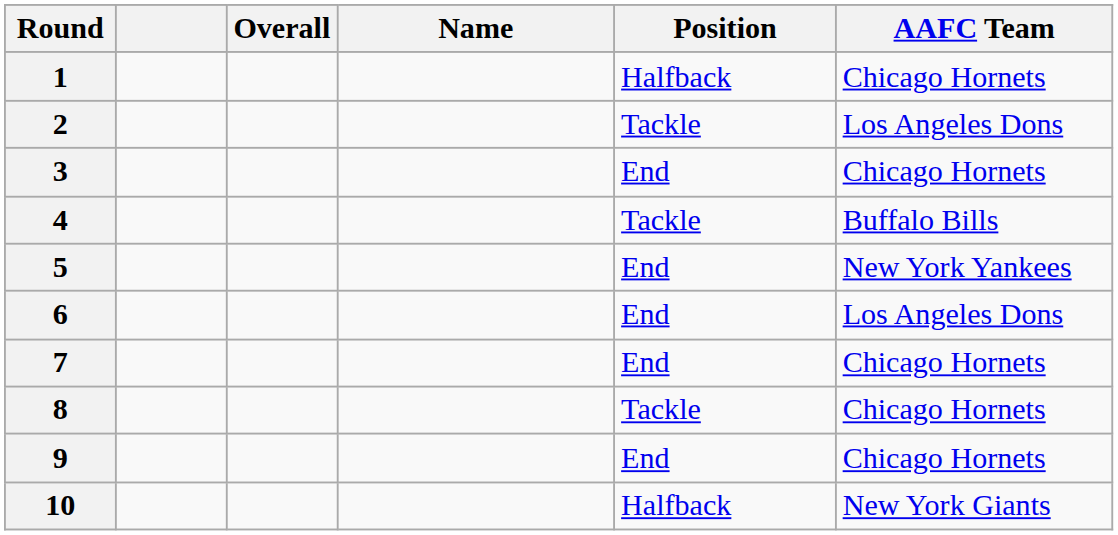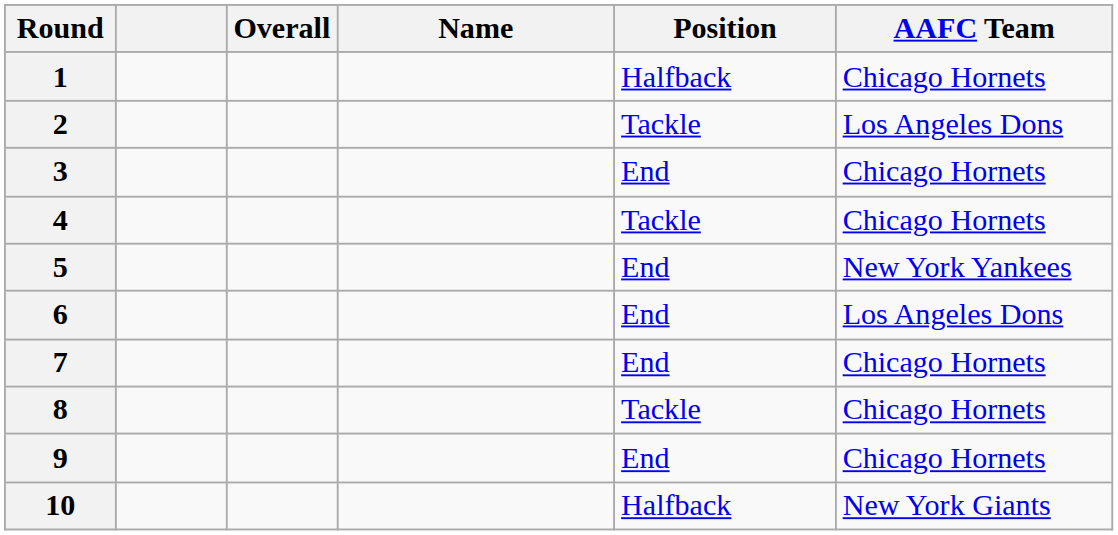(921, 219) Buffalo Bills -> (944, 219) Chicago Hornets
